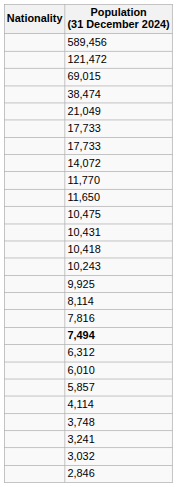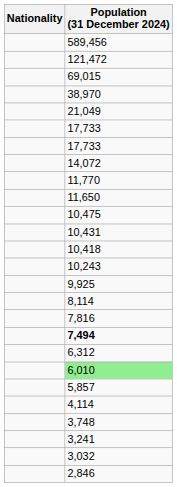(84, 94) 38,474 -> (84, 94) 38,970
(81, 370) no background -> (81, 370) lightgreen background
